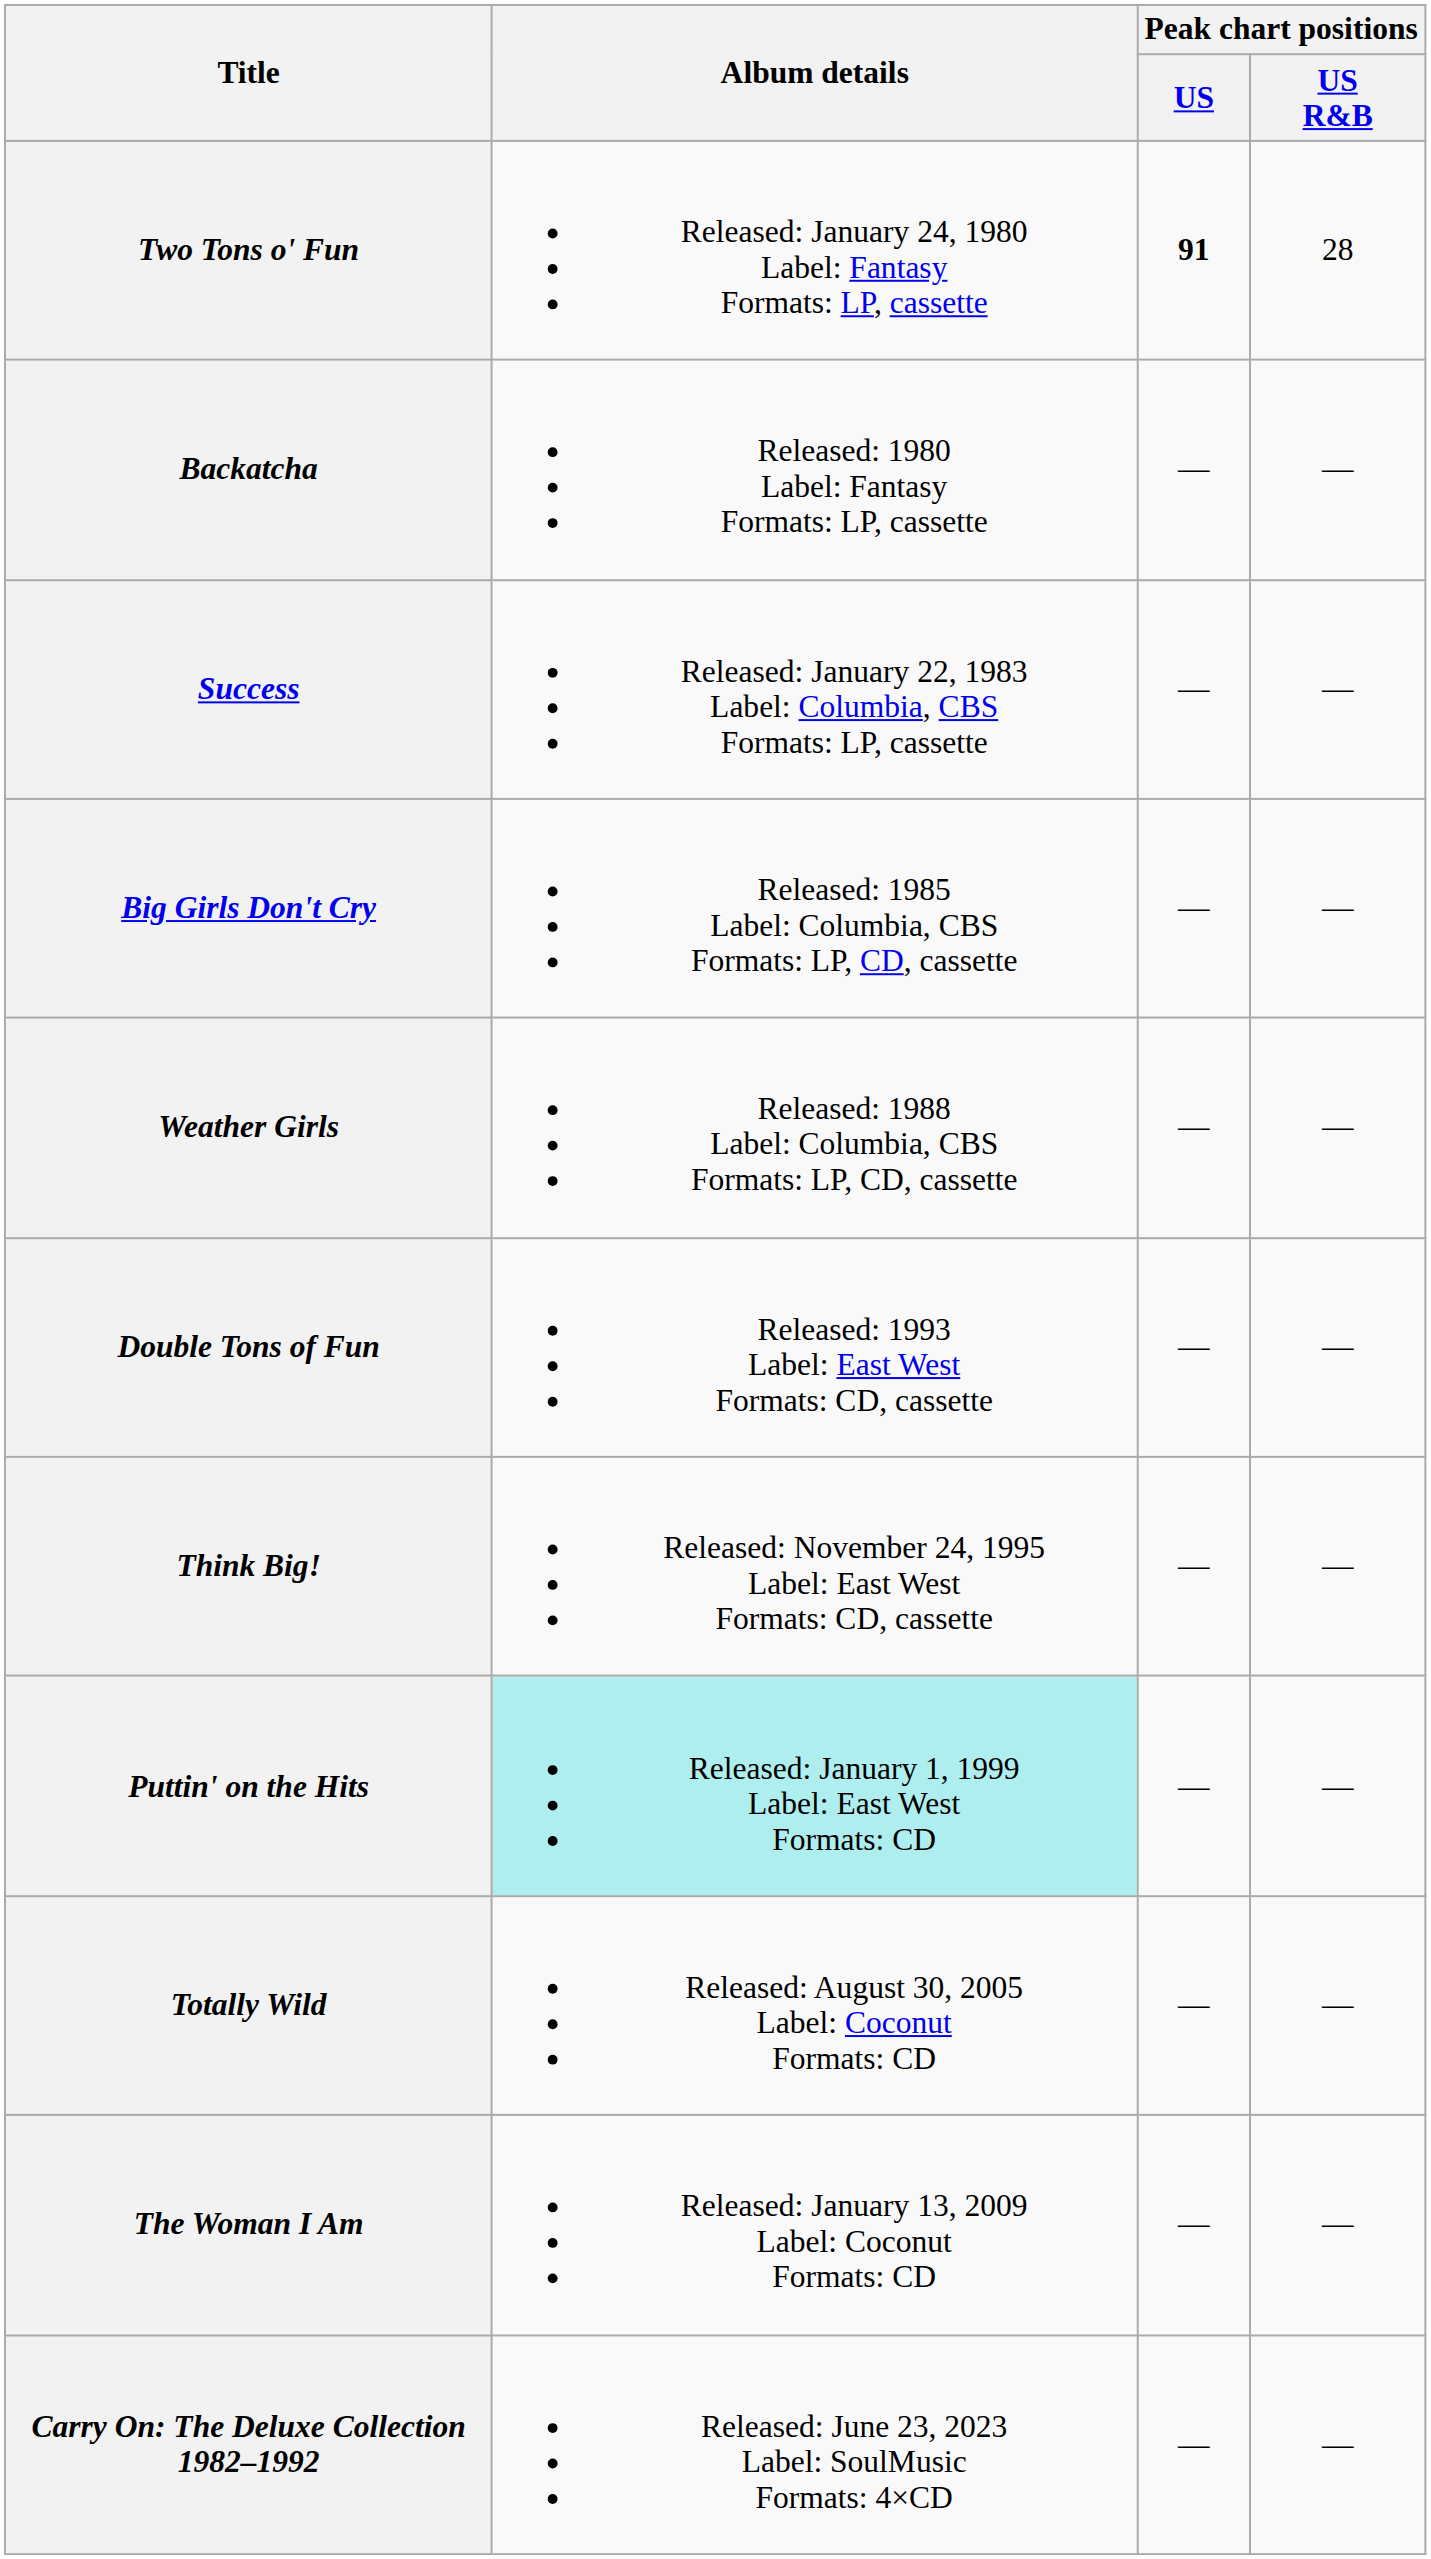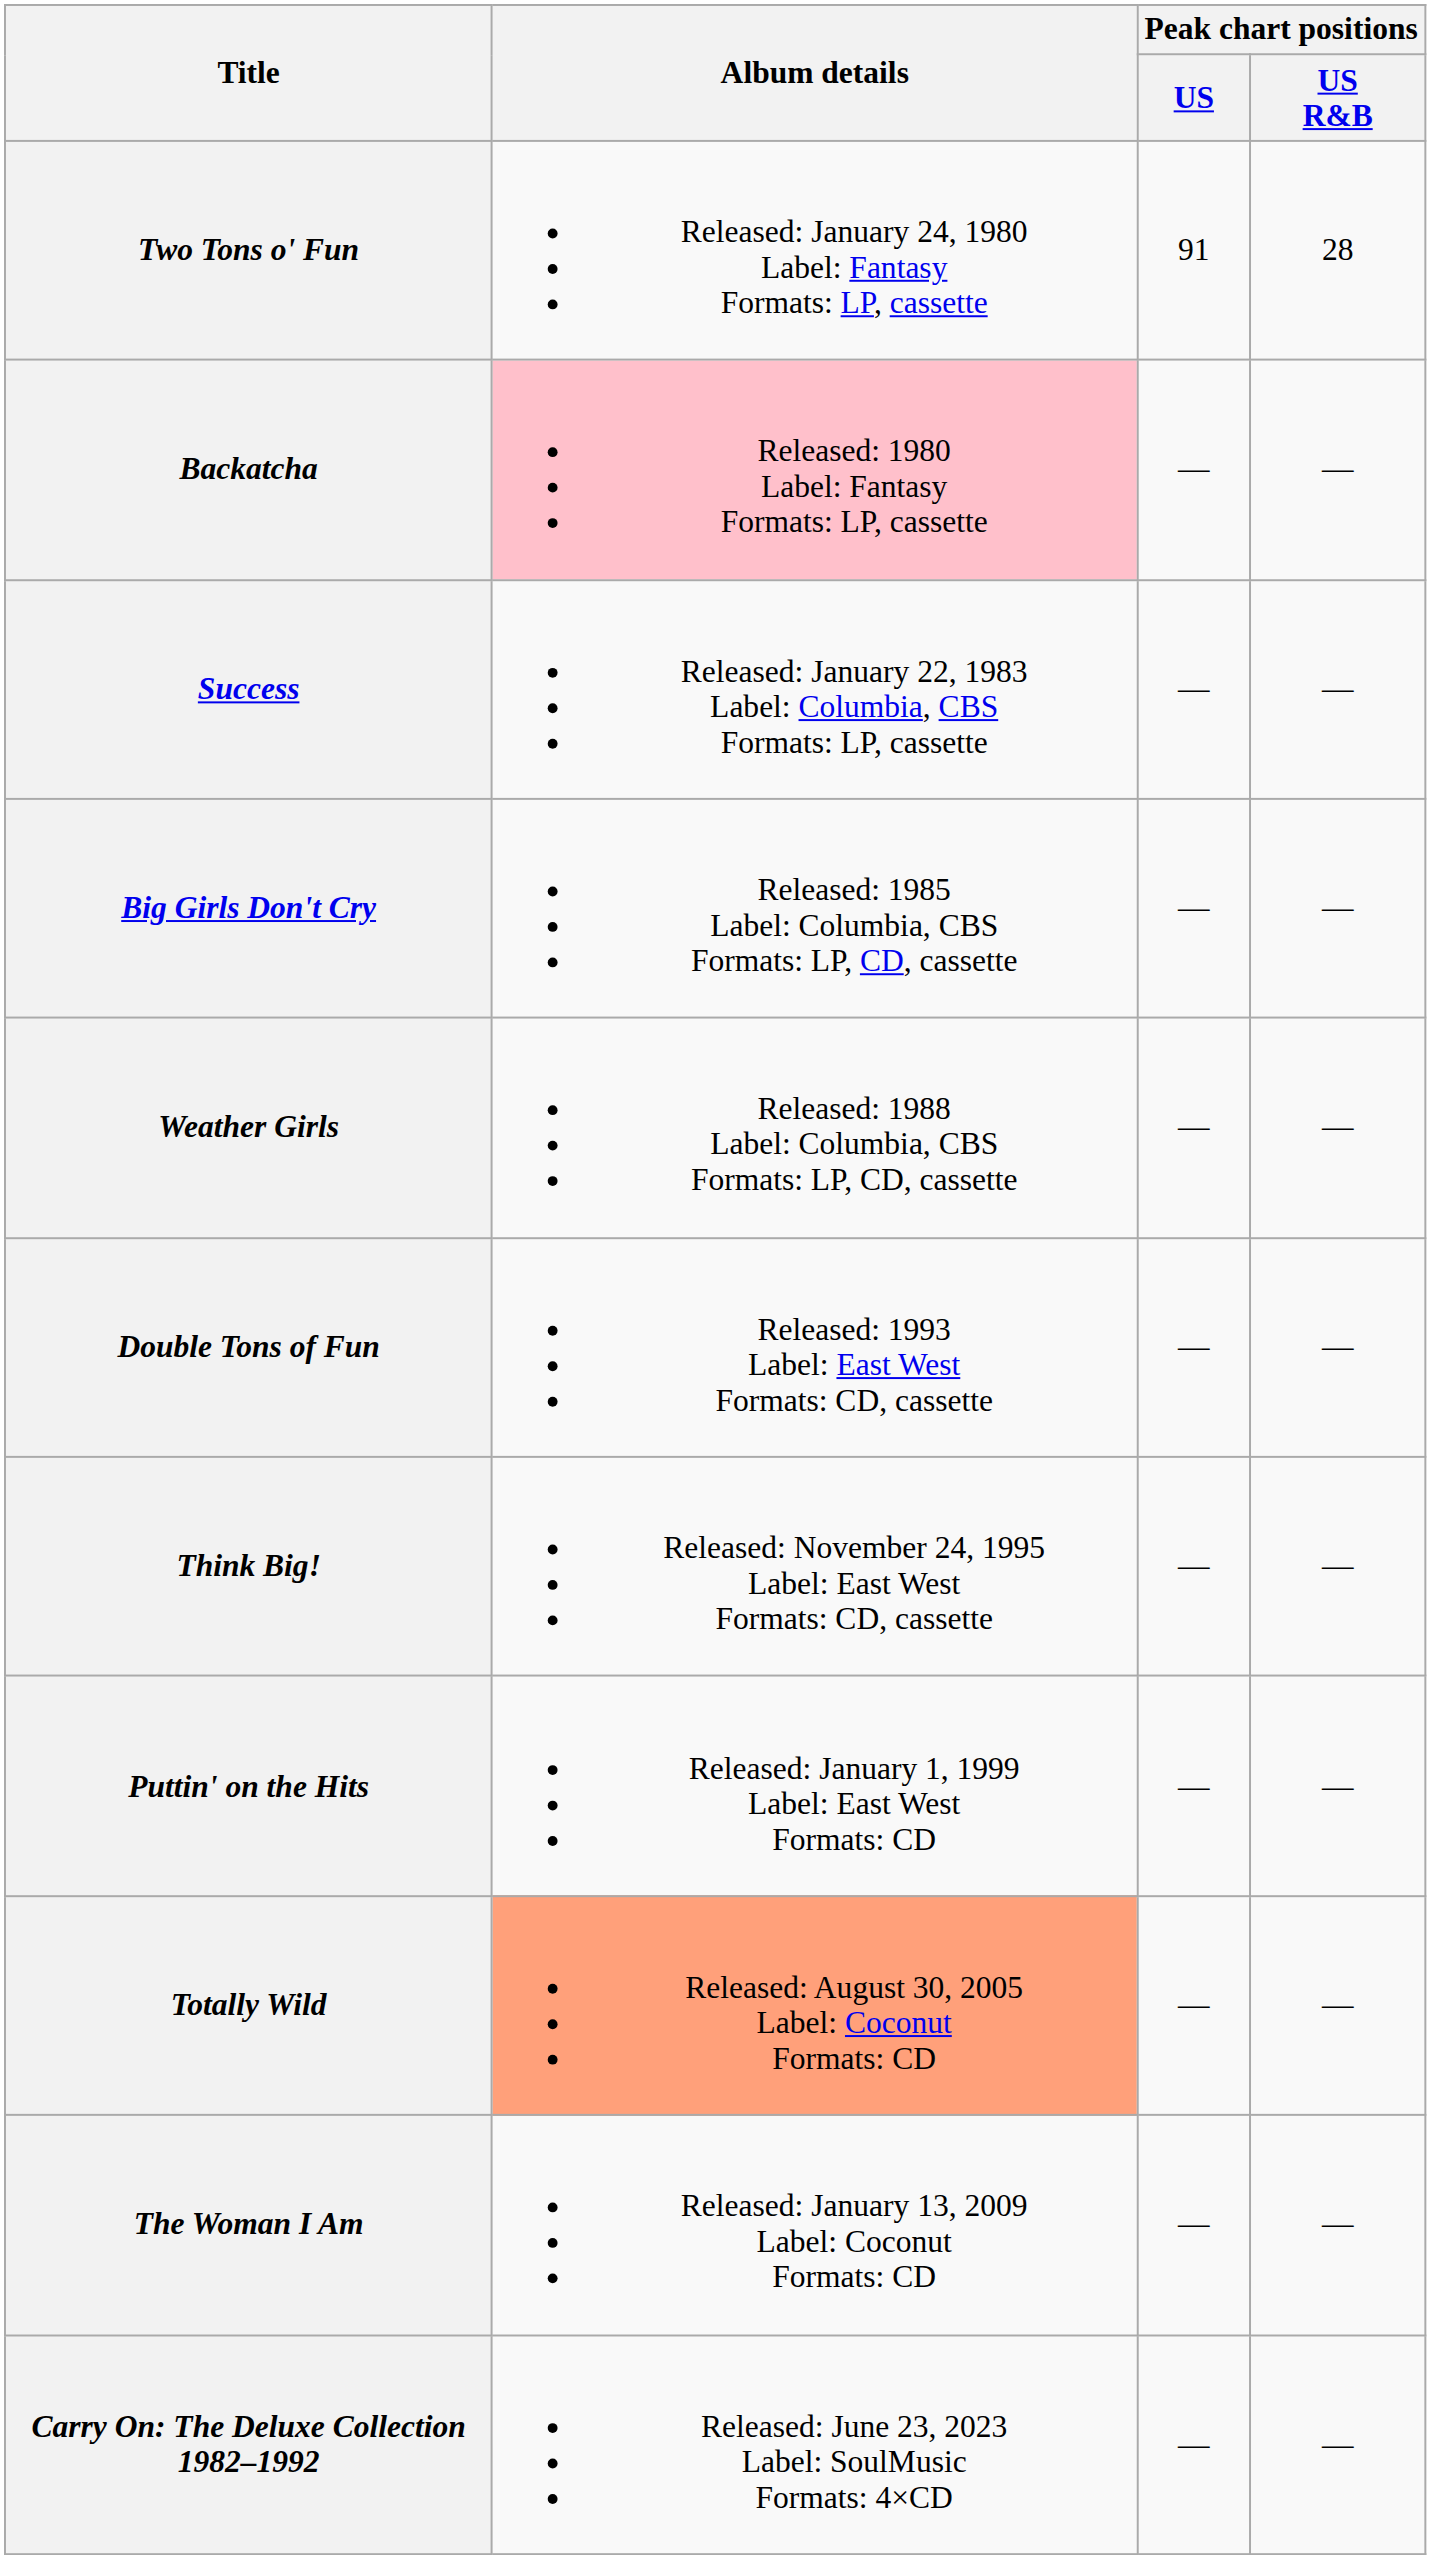(1194, 249) bold -> (1194, 249) normal
(815, 487) no background -> (815, 487) pink background
(815, 1804) paleturquoise background -> (815, 1804) no background
(815, 2023) no background -> (815, 2023) lightsalmon background
